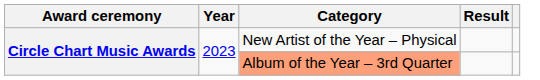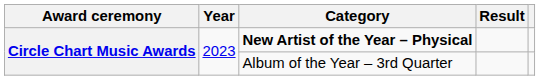(350, 39) normal -> (357, 39) bold
(347, 63) lightsalmon background -> (347, 63) no background
